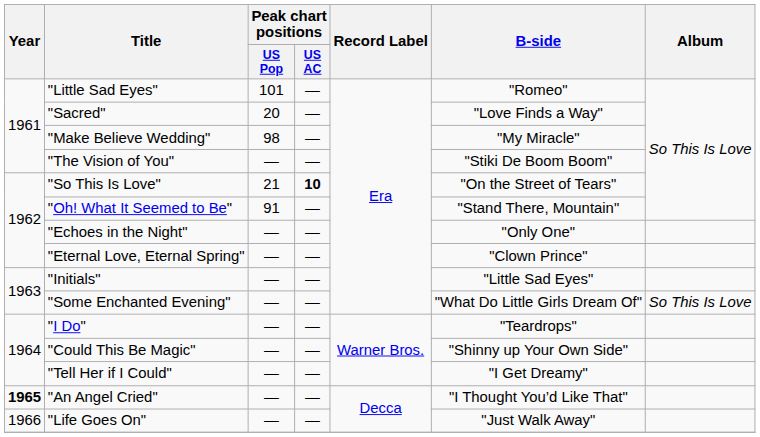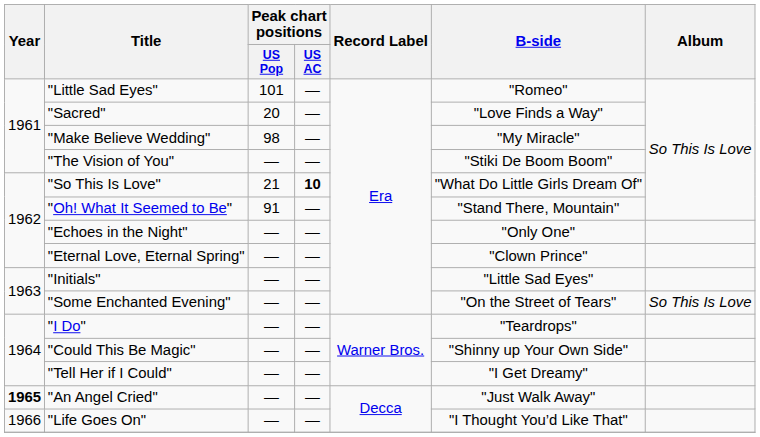(538, 184) "On the Street of Tears" -> (538, 184) "What Do Little Girls Dream Of"
(538, 302) "What Do Little Girls Dream Of" -> (538, 302) "On the Street of Tears"
(538, 397) "I Thought You’d Like That" -> (538, 397) "Just Walk Away"
(538, 420) "Just Walk Away" -> (538, 420) "I Thought You’d Like That"
